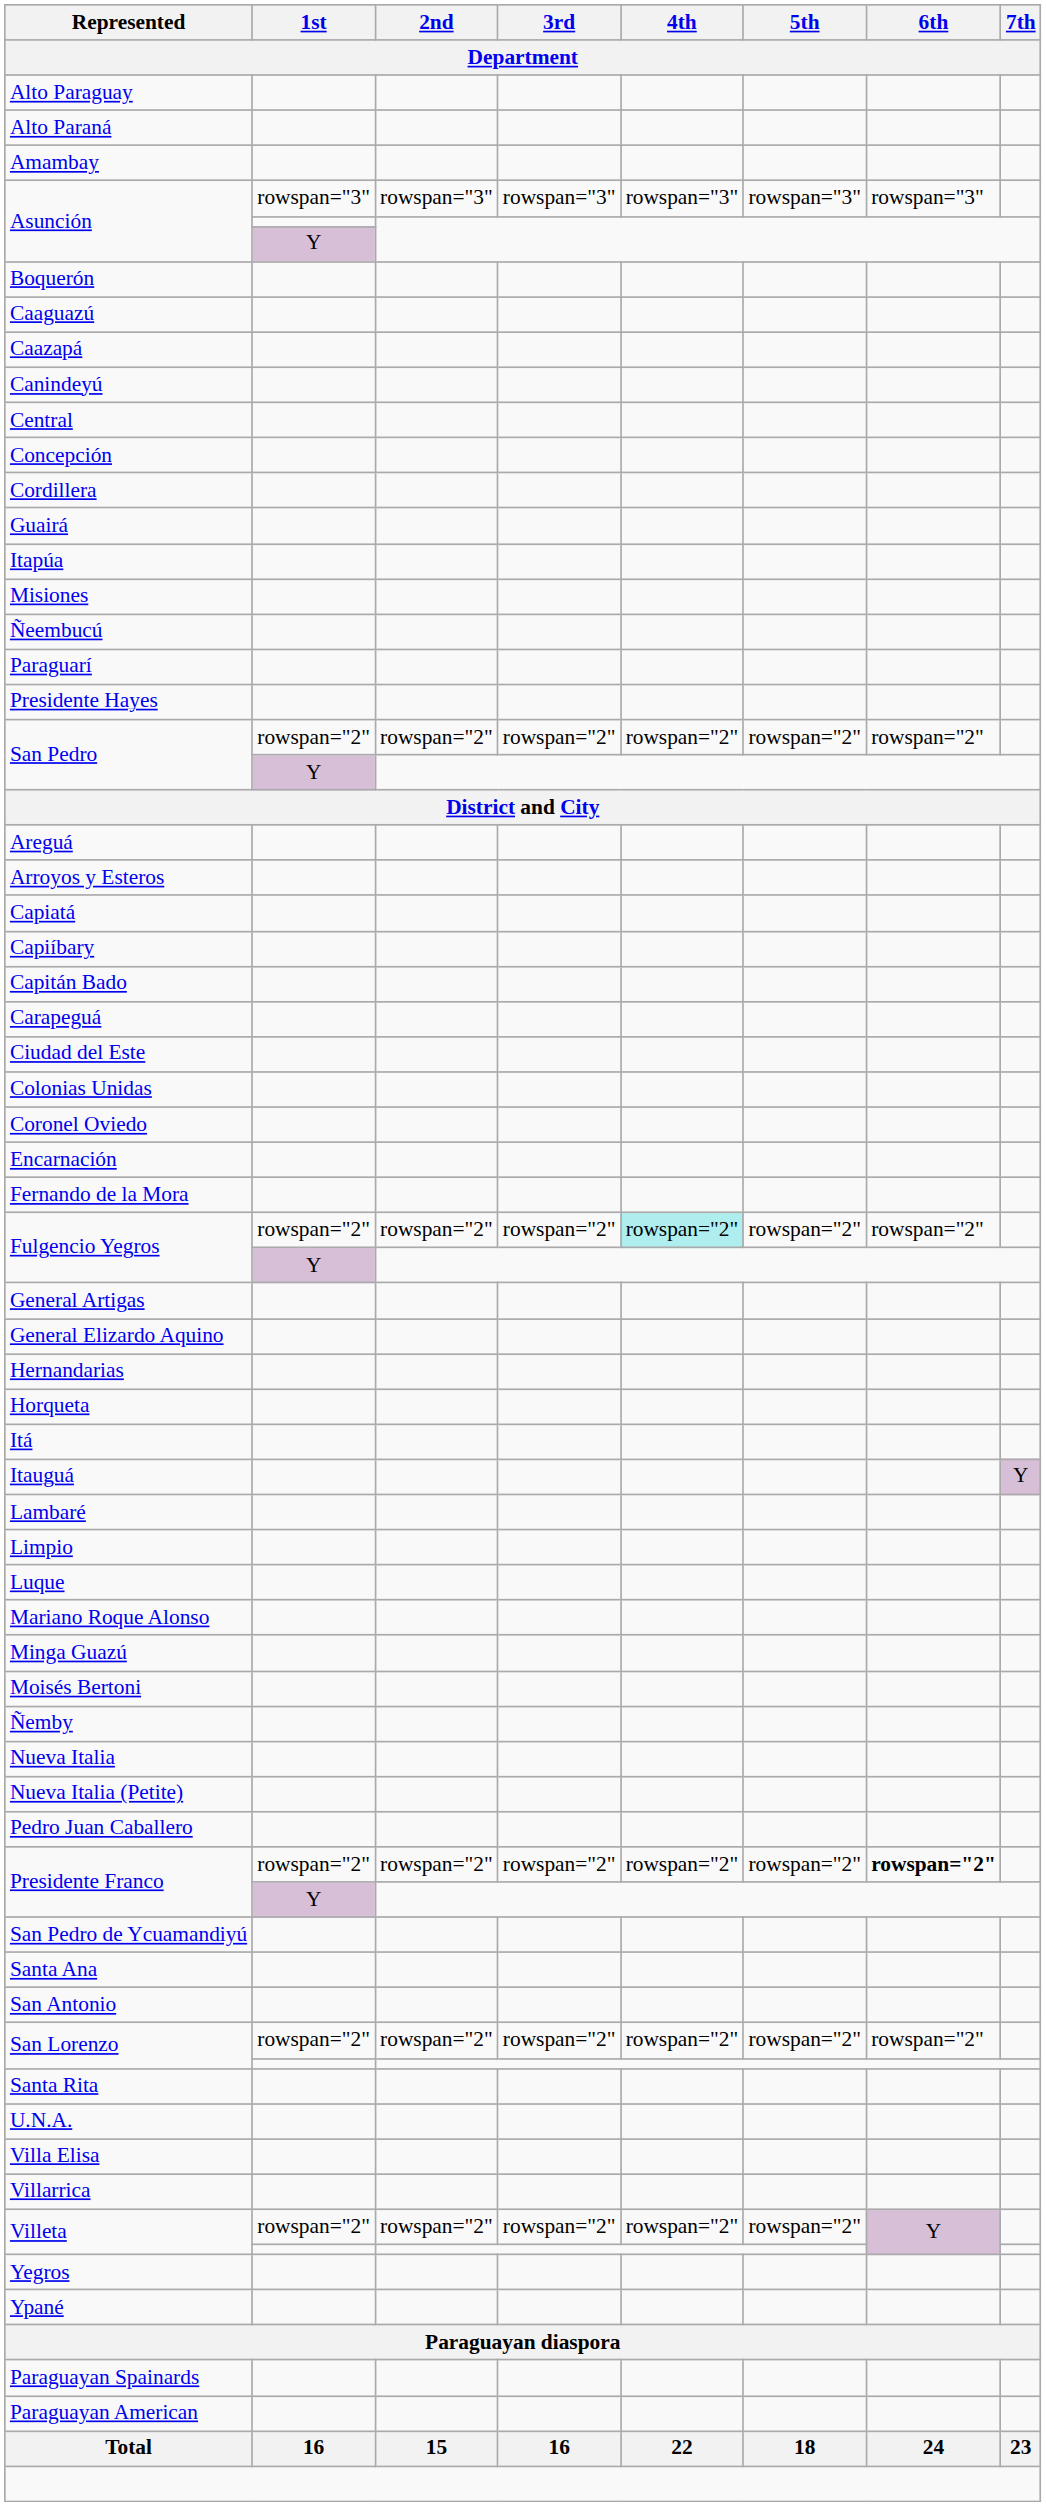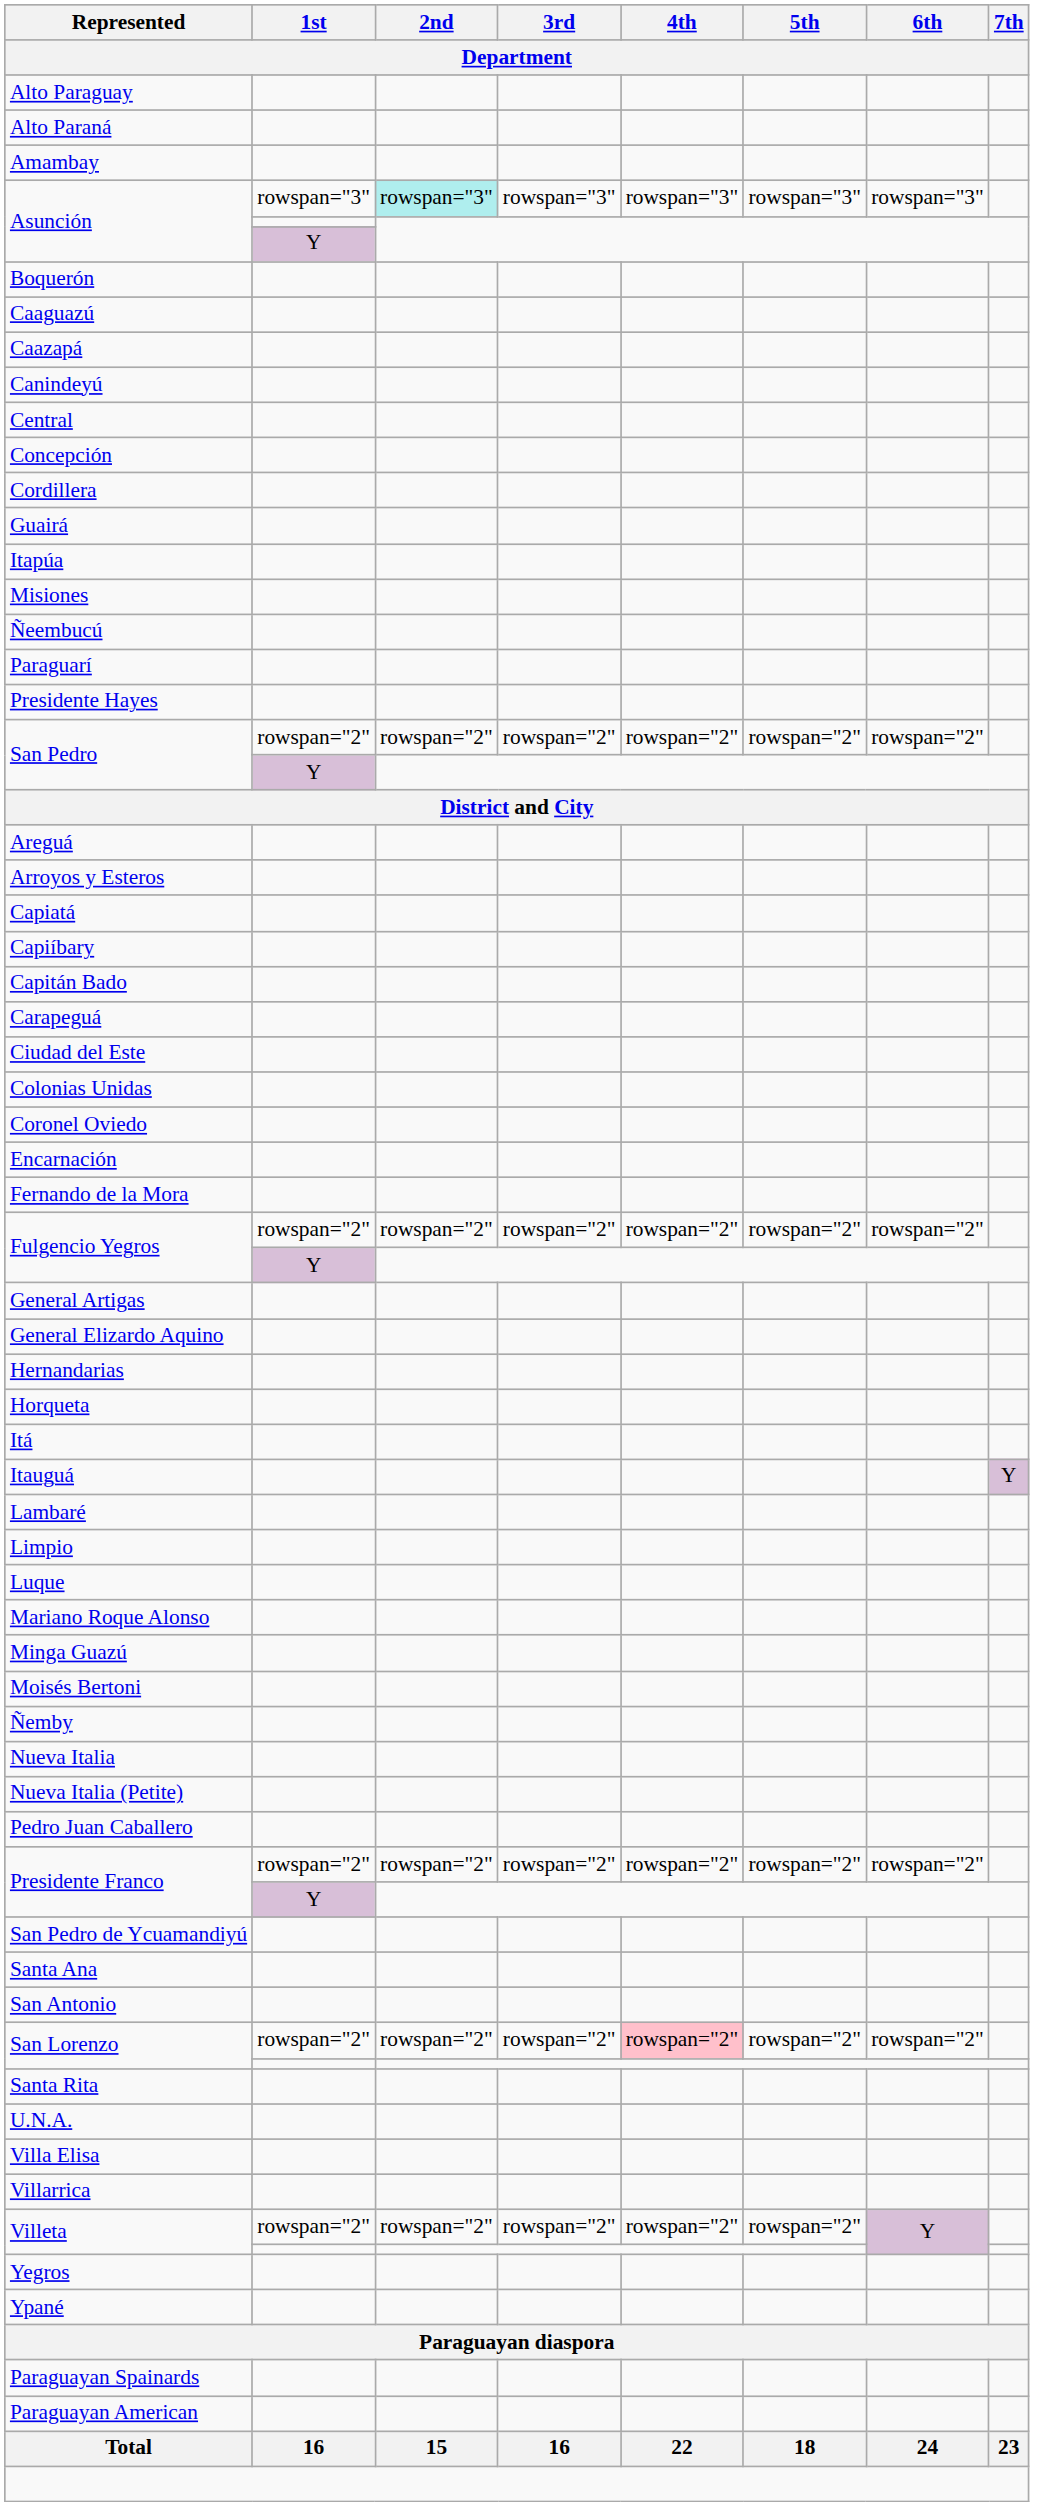(436, 198) no background -> (436, 198) paleturquoise background
(682, 1229) paleturquoise background -> (682, 1229) no background
(933, 1863) bold -> (927, 1863) normal
(682, 2040) no background -> (682, 2040) pink background
